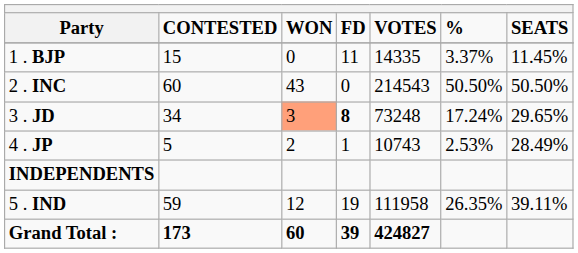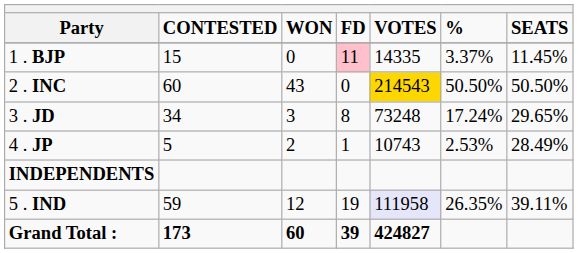(350, 57) no background -> (350, 57) pink background
(402, 86) no background -> (402, 86) gold background
(291, 116) lightsalmon background -> (291, 116) no background
(345, 116) bold -> (345, 116) normal
(401, 204) no background -> (401, 204) lavender background
